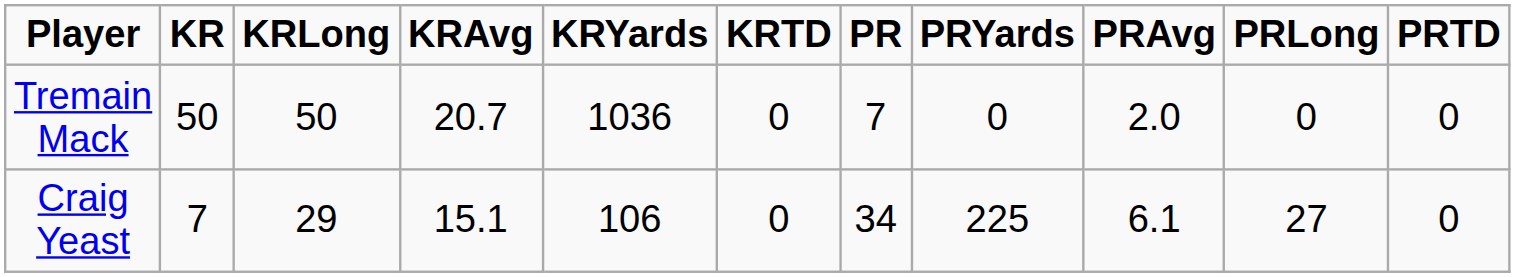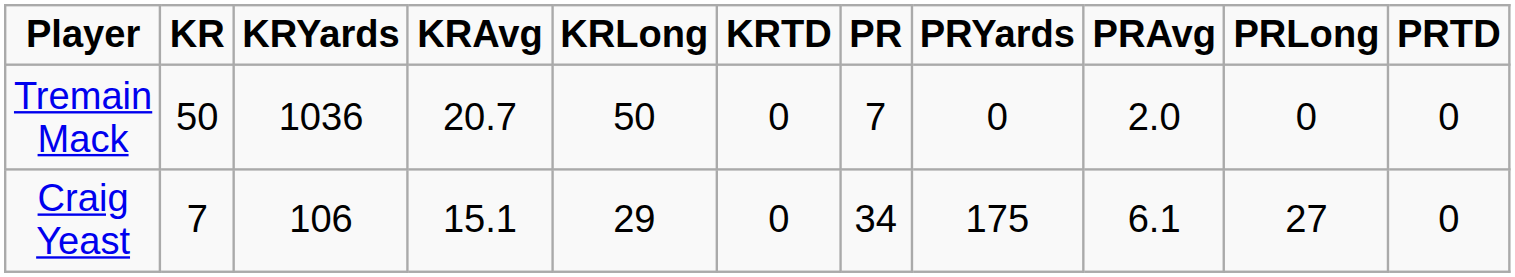columns swapped: (630, 34) <-> (316, 34)
(997, 219) 225 -> (997, 219) 175
